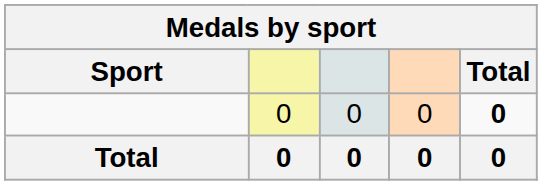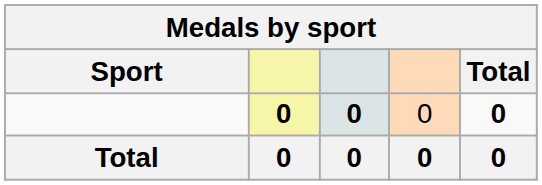(284, 115) normal -> (284, 115) bold
(354, 115) normal -> (354, 115) bold
